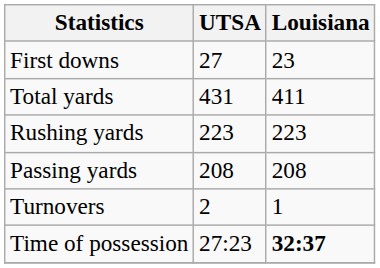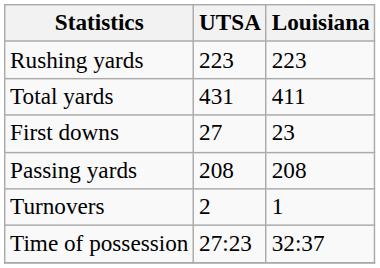rows swapped: (65, 59) <-> (77, 133)
(299, 243) bold -> (298, 243) normal
